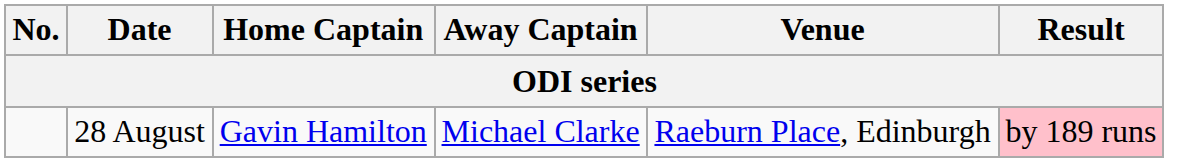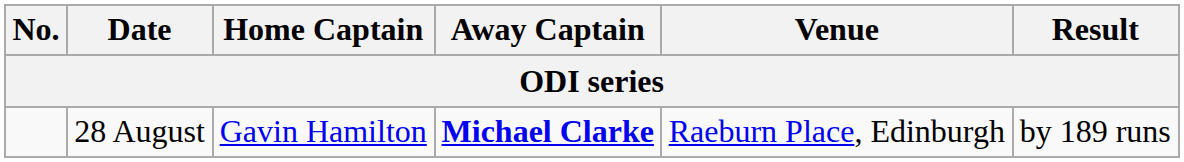(541, 131) normal -> (548, 131) bold
(1081, 131) pink background -> (1095, 131) no background
